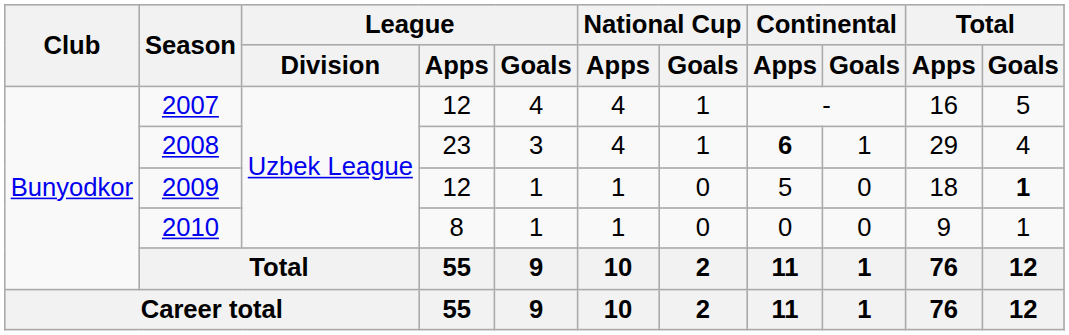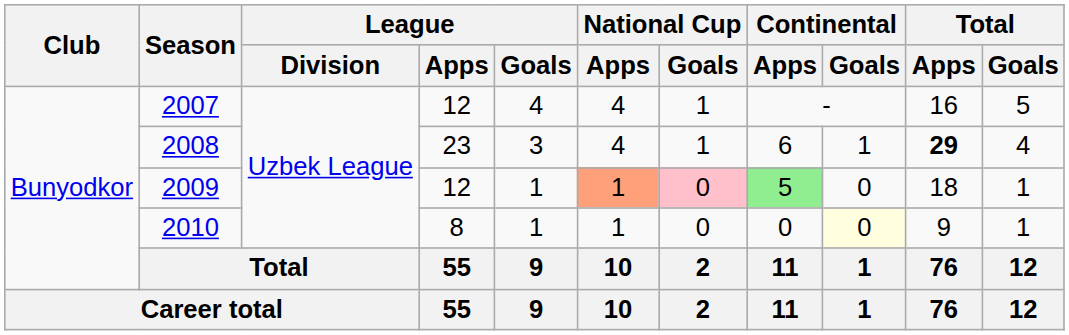(785, 146) bold -> (785, 146) normal
(944, 146) normal -> (944, 146) bold
(618, 187) no background -> (618, 187) lightsalmon background
(703, 187) no background -> (703, 187) pink background
(785, 187) no background -> (785, 187) lightgreen background
(1023, 187) bold -> (1023, 187) normal
(864, 227) no background -> (864, 227) lightyellow background
